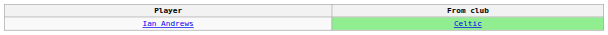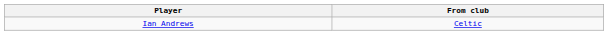(468, 24) lightgreen background -> (468, 24) no background
